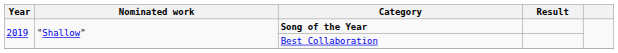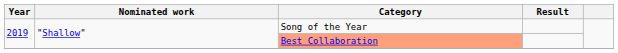(324, 26) bold -> (324, 26) normal
(329, 41) no background -> (329, 41) lightsalmon background
